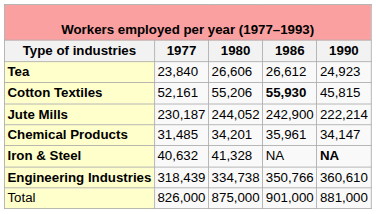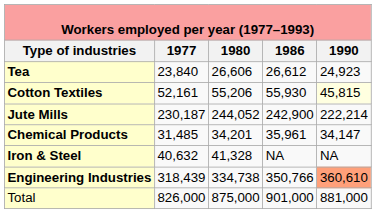(286, 93) bold -> (286, 93) normal
(340, 93) no background -> (340, 93) lightyellow background
(329, 156) bold -> (329, 156) normal
(344, 177) no background -> (344, 177) lightsalmon background
